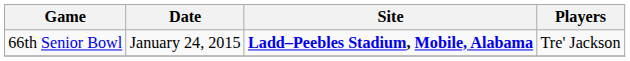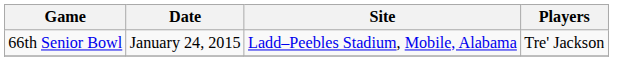(391, 42) bold -> (382, 42) normal
